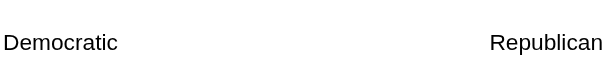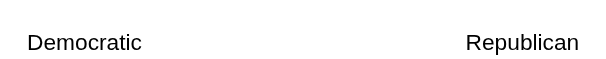- column: (304, 11)
